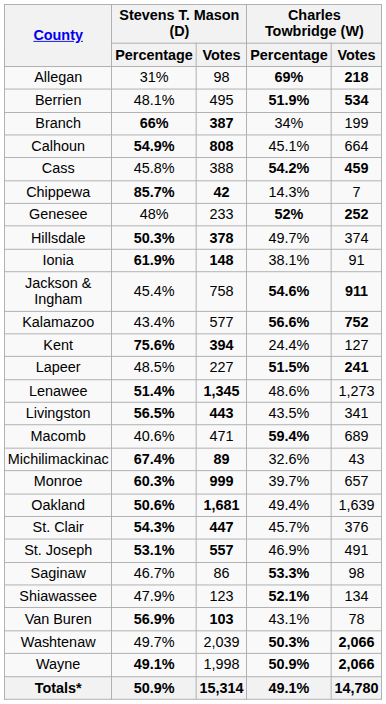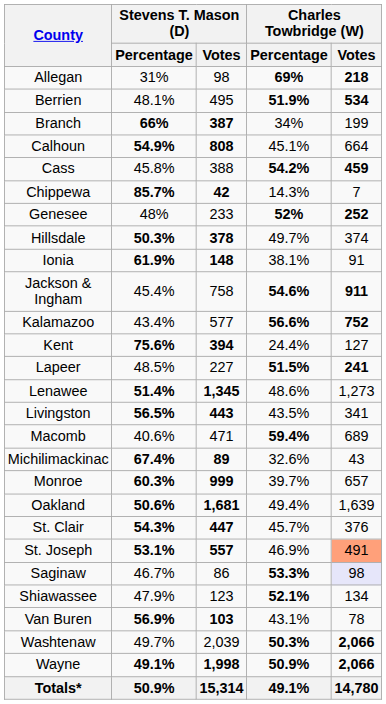(356, 550) no background -> (356, 550) lightsalmon background
(356, 573) no background -> (356, 573) lavender background
(222, 664) normal -> (222, 664) bold
